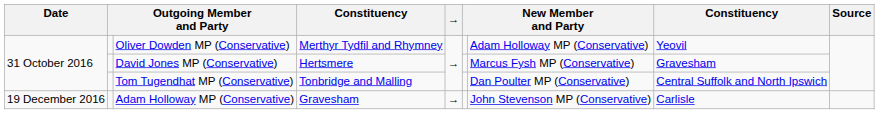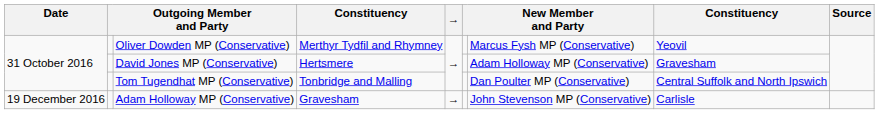(559, 44) Adam Holloway MP (Conservative) -> (552, 44) Marcus Fysh MP (Conservative)
(552, 63) Marcus Fysh MP (Conservative) -> (559, 63) Adam Holloway MP (Conservative)
